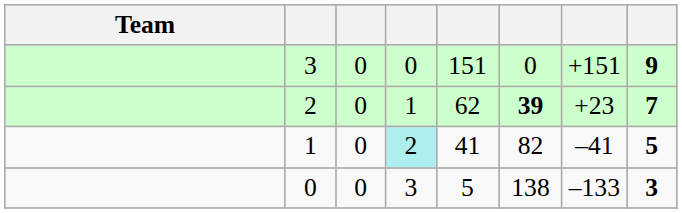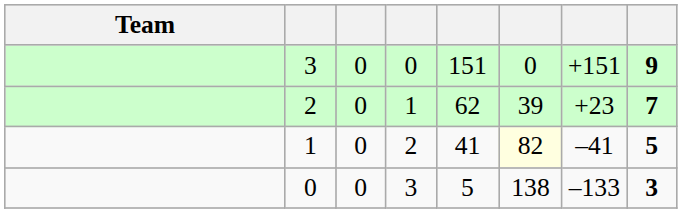(530, 106) bold -> (530, 106) normal
(411, 146) paleturquoise background -> (411, 146) no background
(530, 146) no background -> (530, 146) lightyellow background
